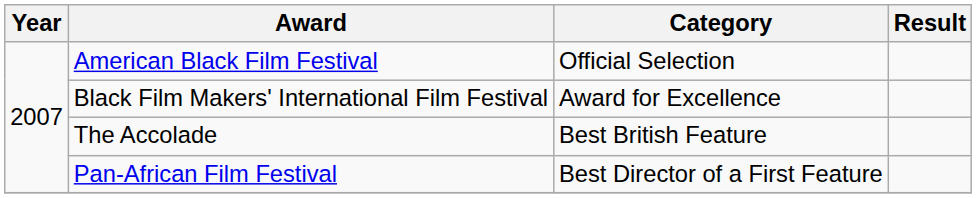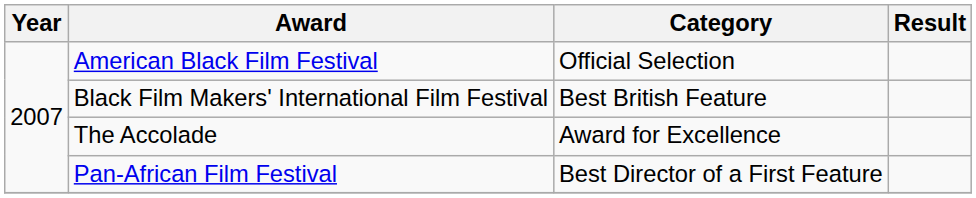(670, 98) Award for Excellence -> (663, 98) Best British Feature
(663, 135) Best British Feature -> (670, 135) Award for Excellence
